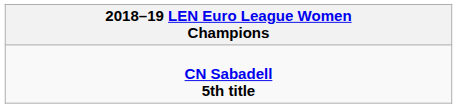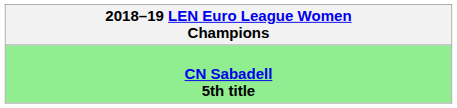(228, 82) no background -> (228, 82) lightgreen background
